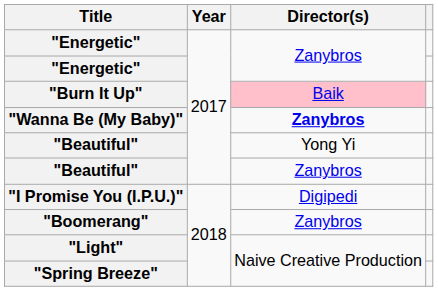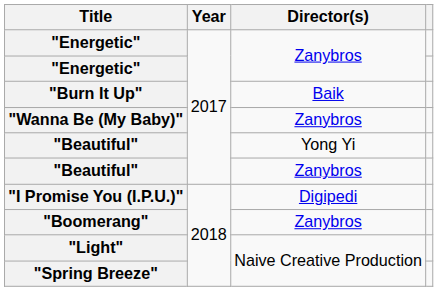(328, 94) pink background -> (328, 94) no background
(328, 119) bold -> (328, 119) normal
